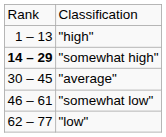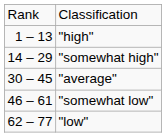(30, 57) bold -> (30, 57) normal
